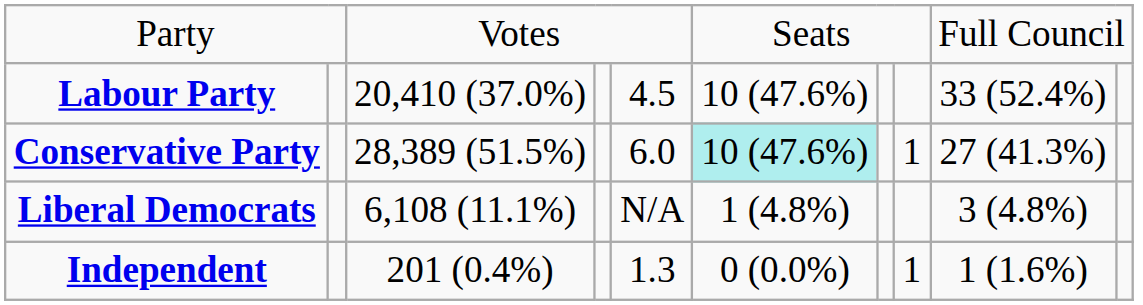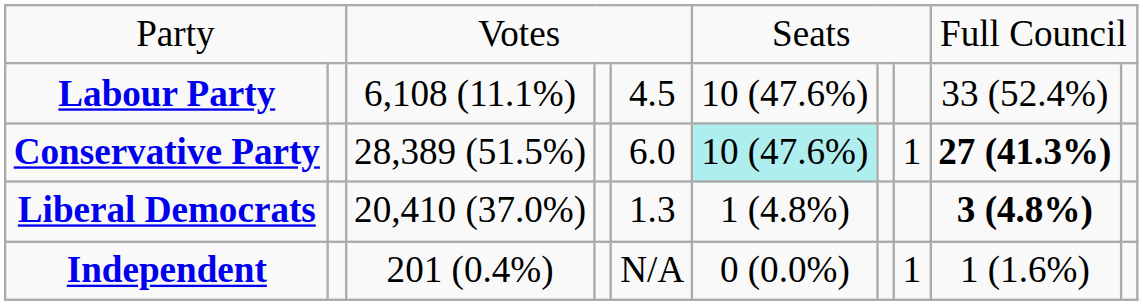(470, 92) 20,410 (37.0%) -> (470, 92) 6,108 (11.1%)
(1023, 151) normal -> (1025, 151) bold
(470, 210) 6,108 (11.1%) -> (470, 210) 20,410 (37.0%)
(652, 210) N/A -> (652, 210) 1.3
(1023, 210) normal -> (1025, 210) bold
(652, 269) 1.3 -> (652, 269) N/A
